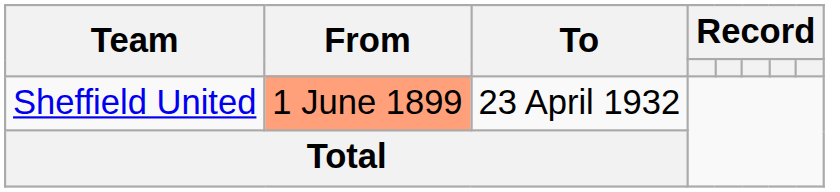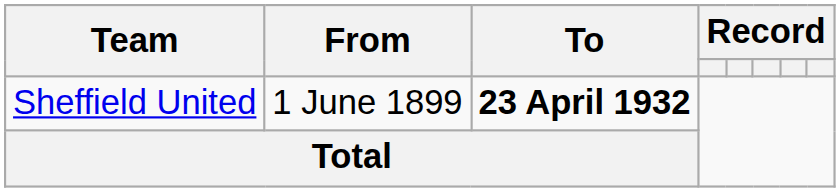(367, 102) lightsalmon background -> (367, 102) no background
(579, 102) normal -> (585, 102) bold
